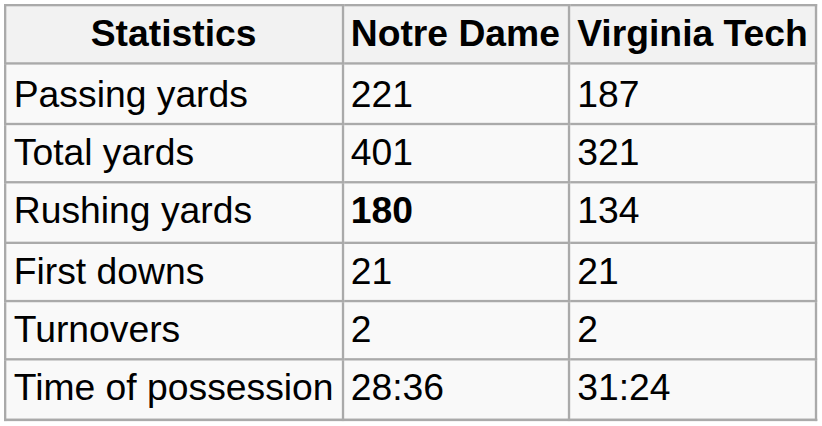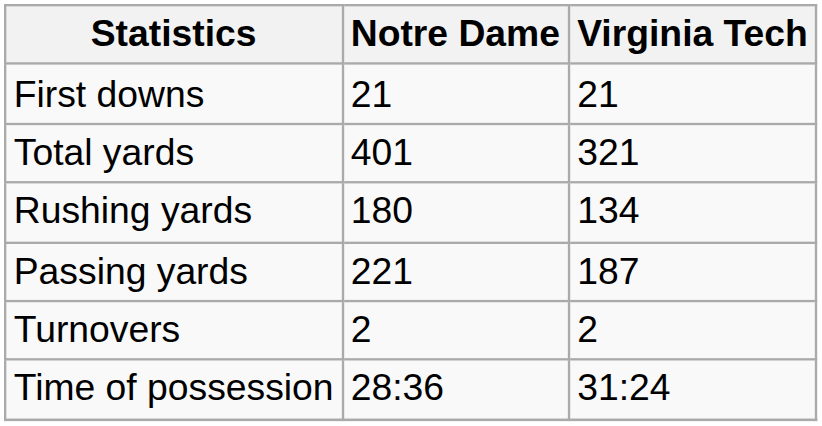rows swapped: (109, 270) <-> (131, 93)
(382, 211) bold -> (382, 211) normal
